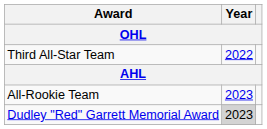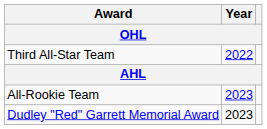(239, 114) lightgrey background -> (239, 114) no background
